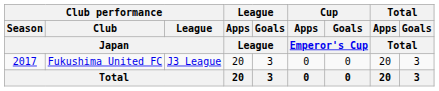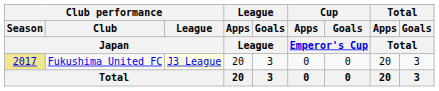(25, 61) no background -> (25, 61) khaki background
(194, 61) no background -> (194, 61) lightyellow background
